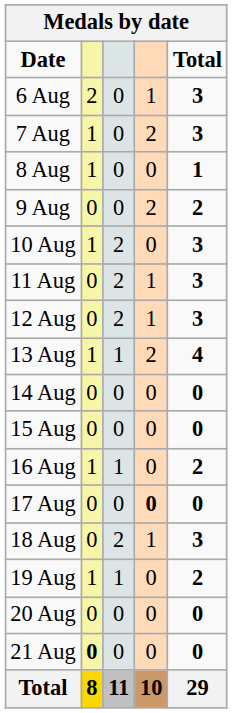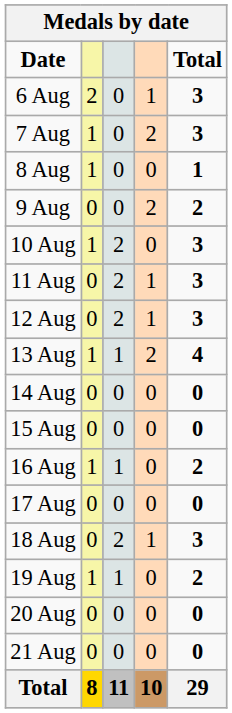(151, 503) bold -> (151, 503) normal
(92, 651) bold -> (92, 651) normal
